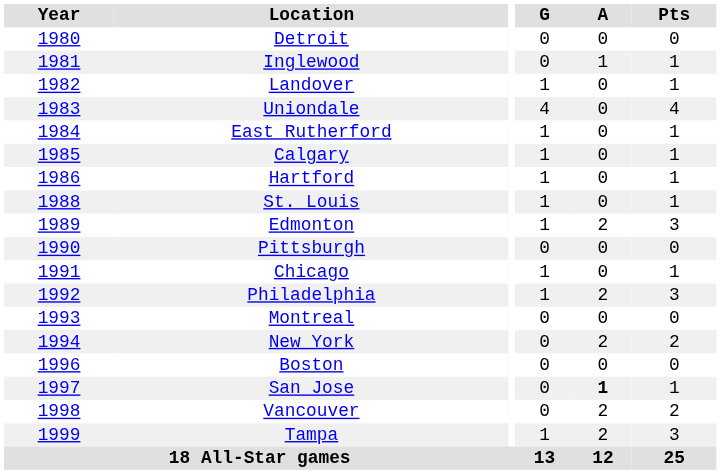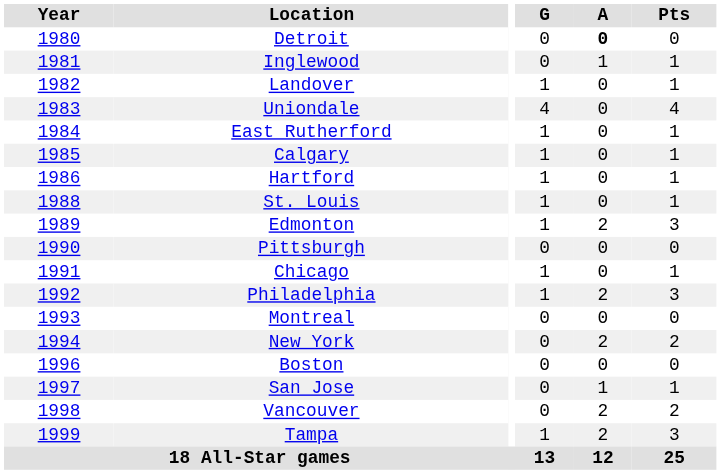(603, 39) normal -> (603, 39) bold
(603, 388) bold -> (603, 388) normal
